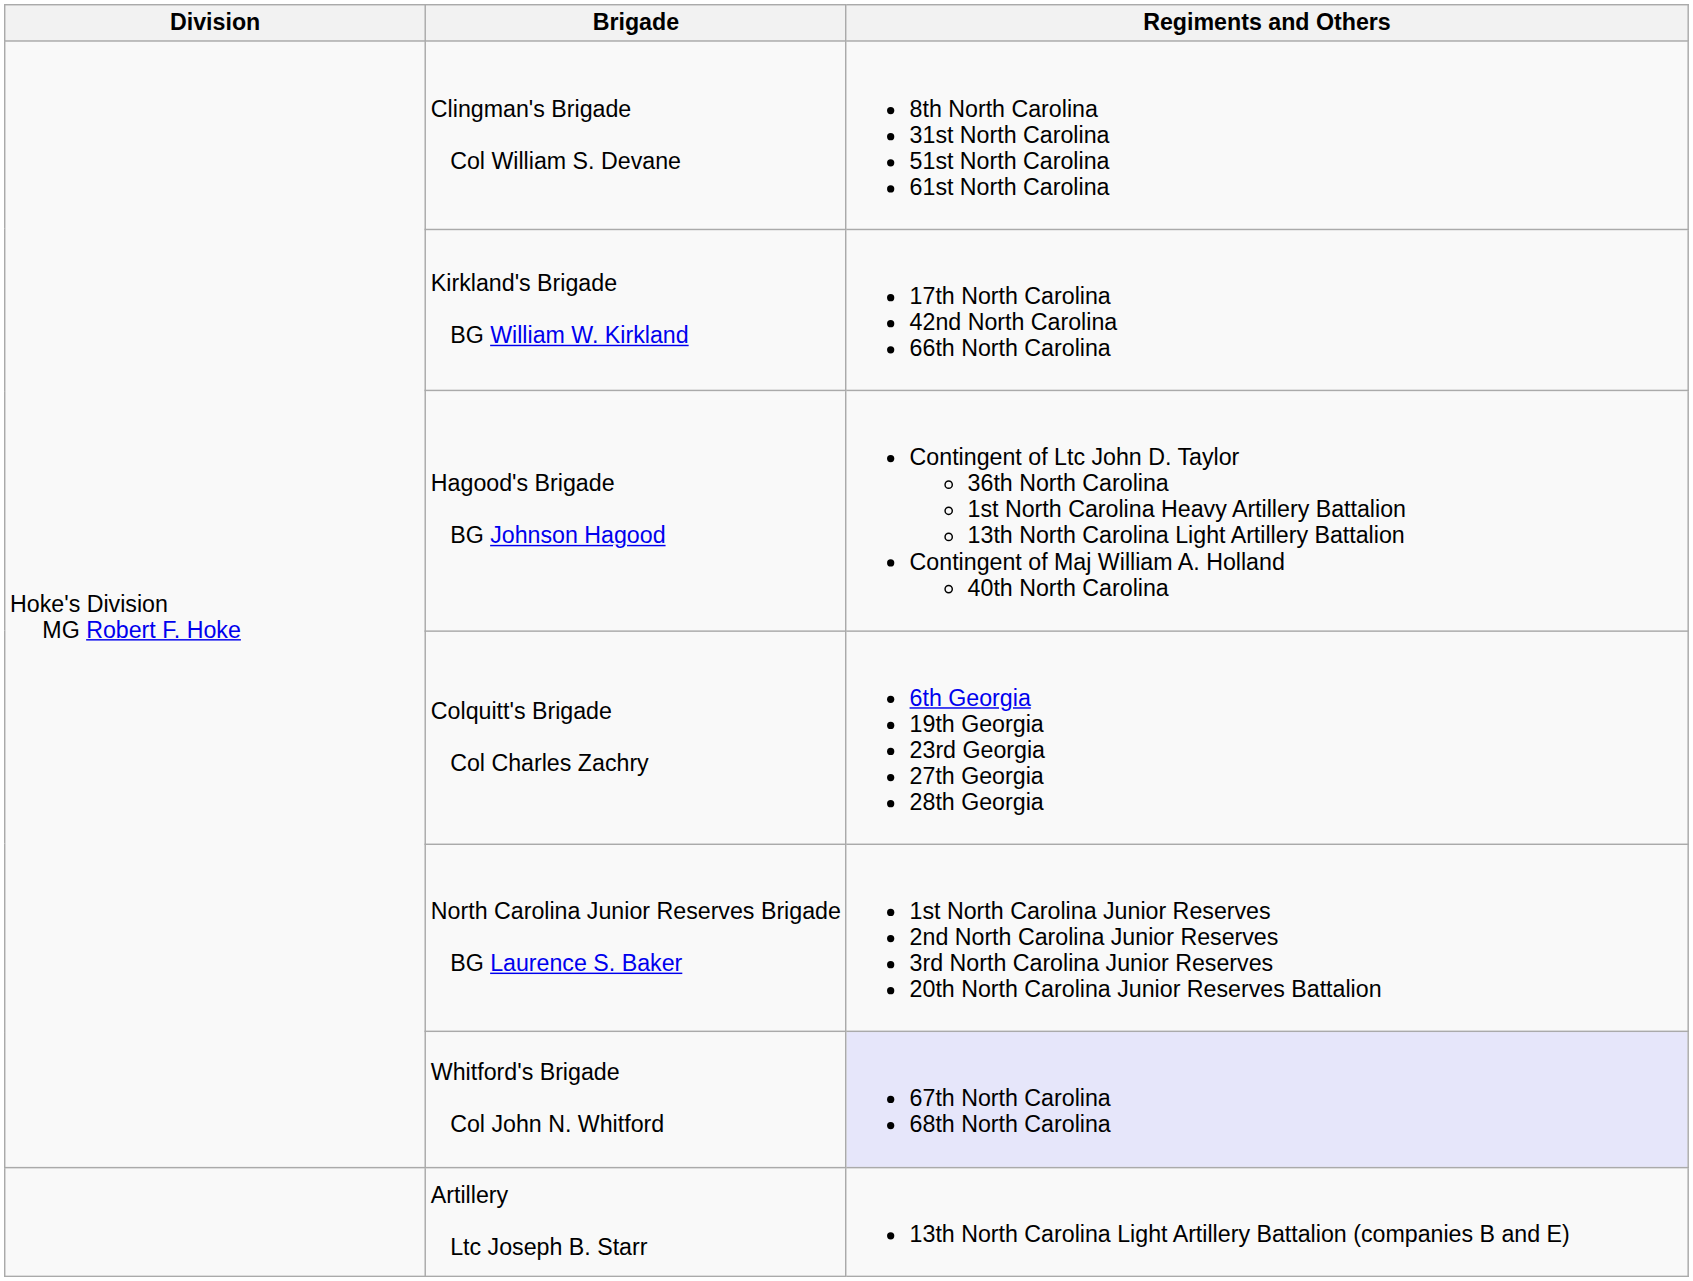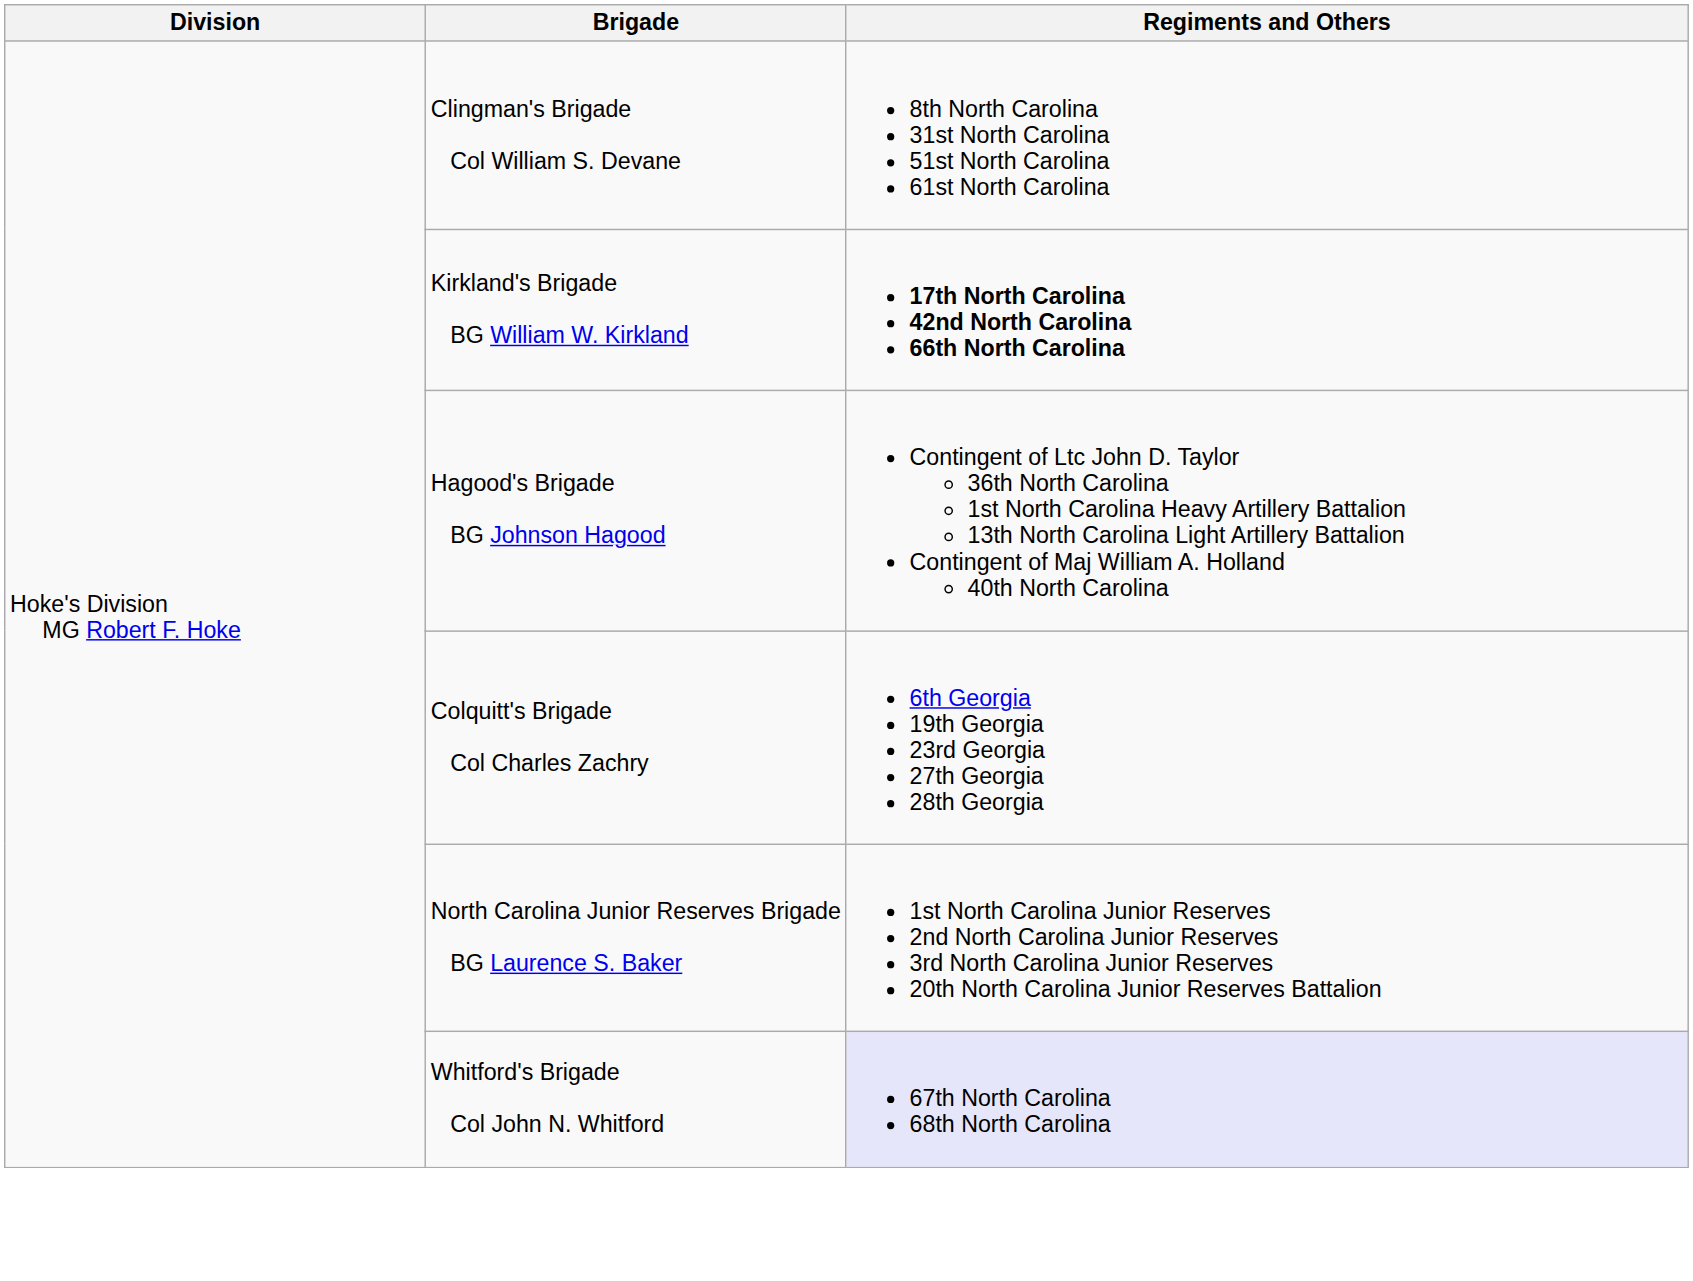(1267, 323) normal -> (1267, 323) bold
- row: (539, 1221)
